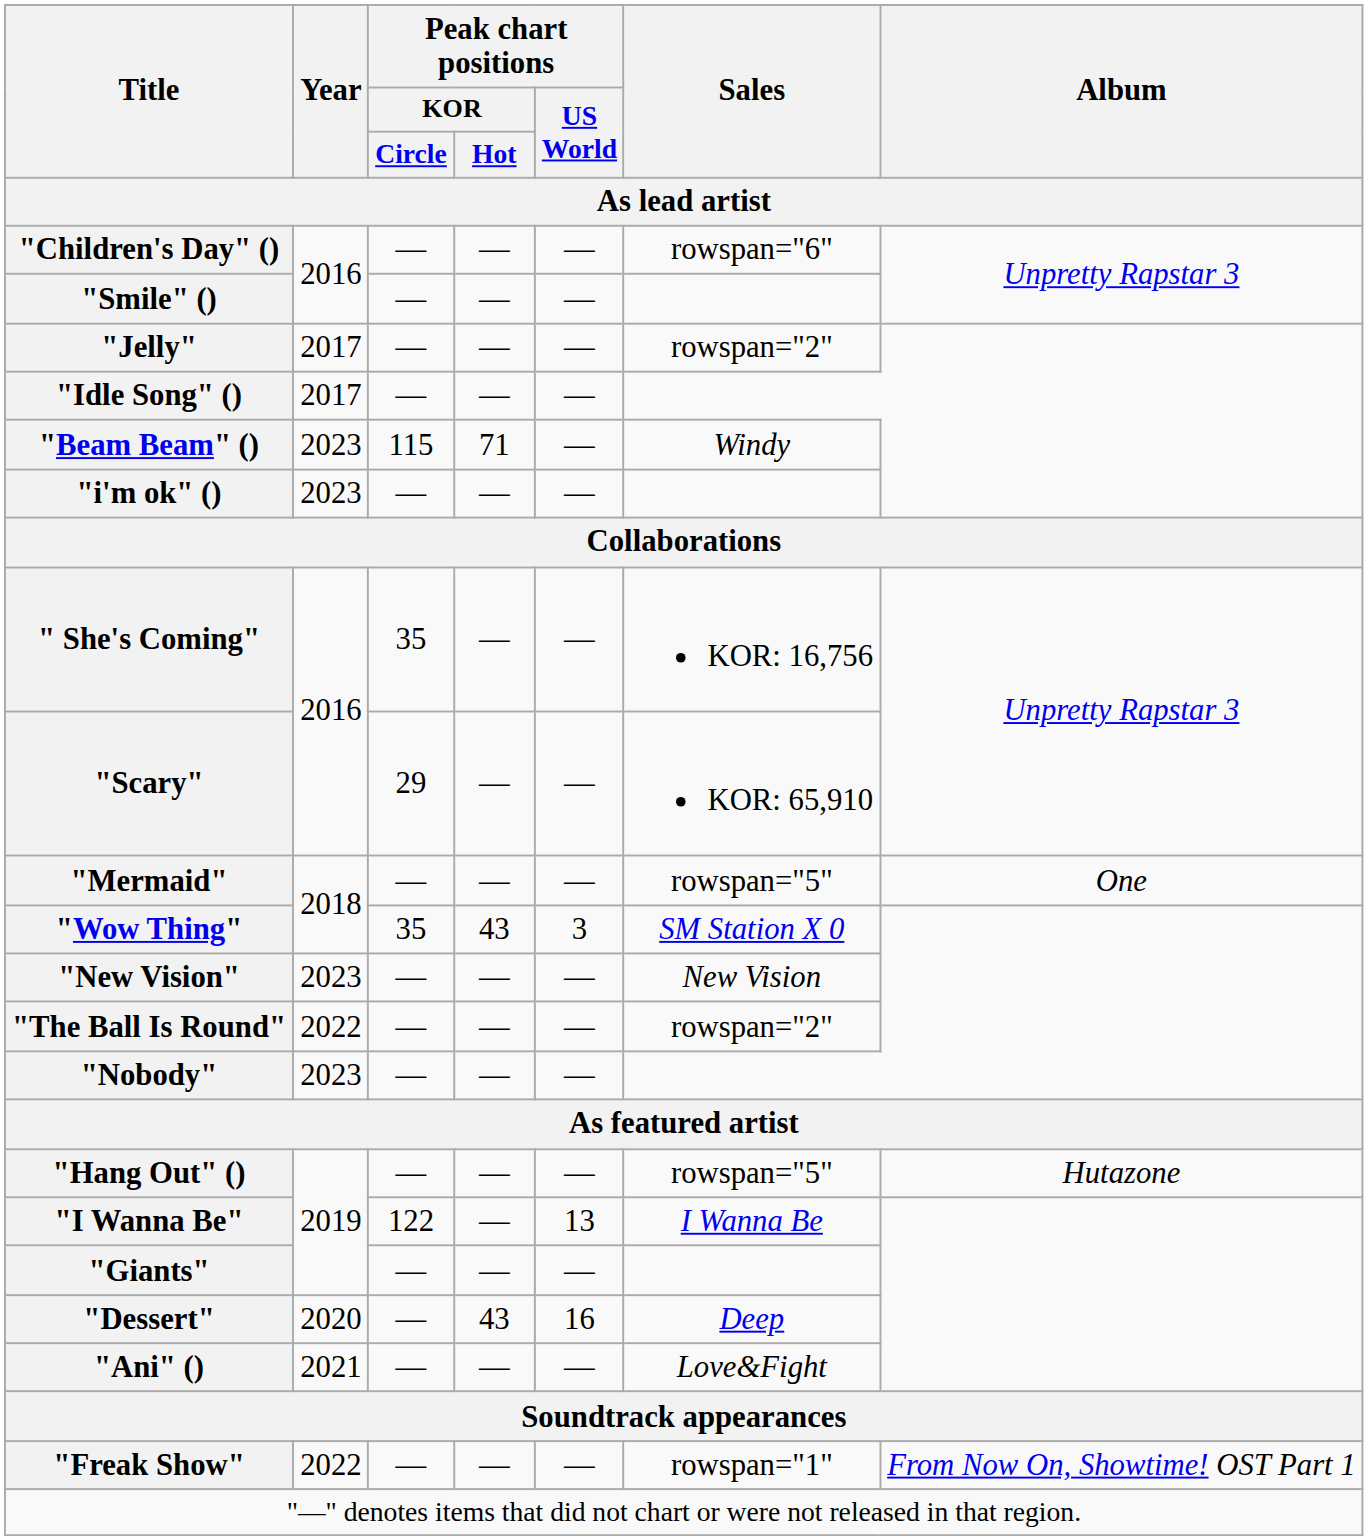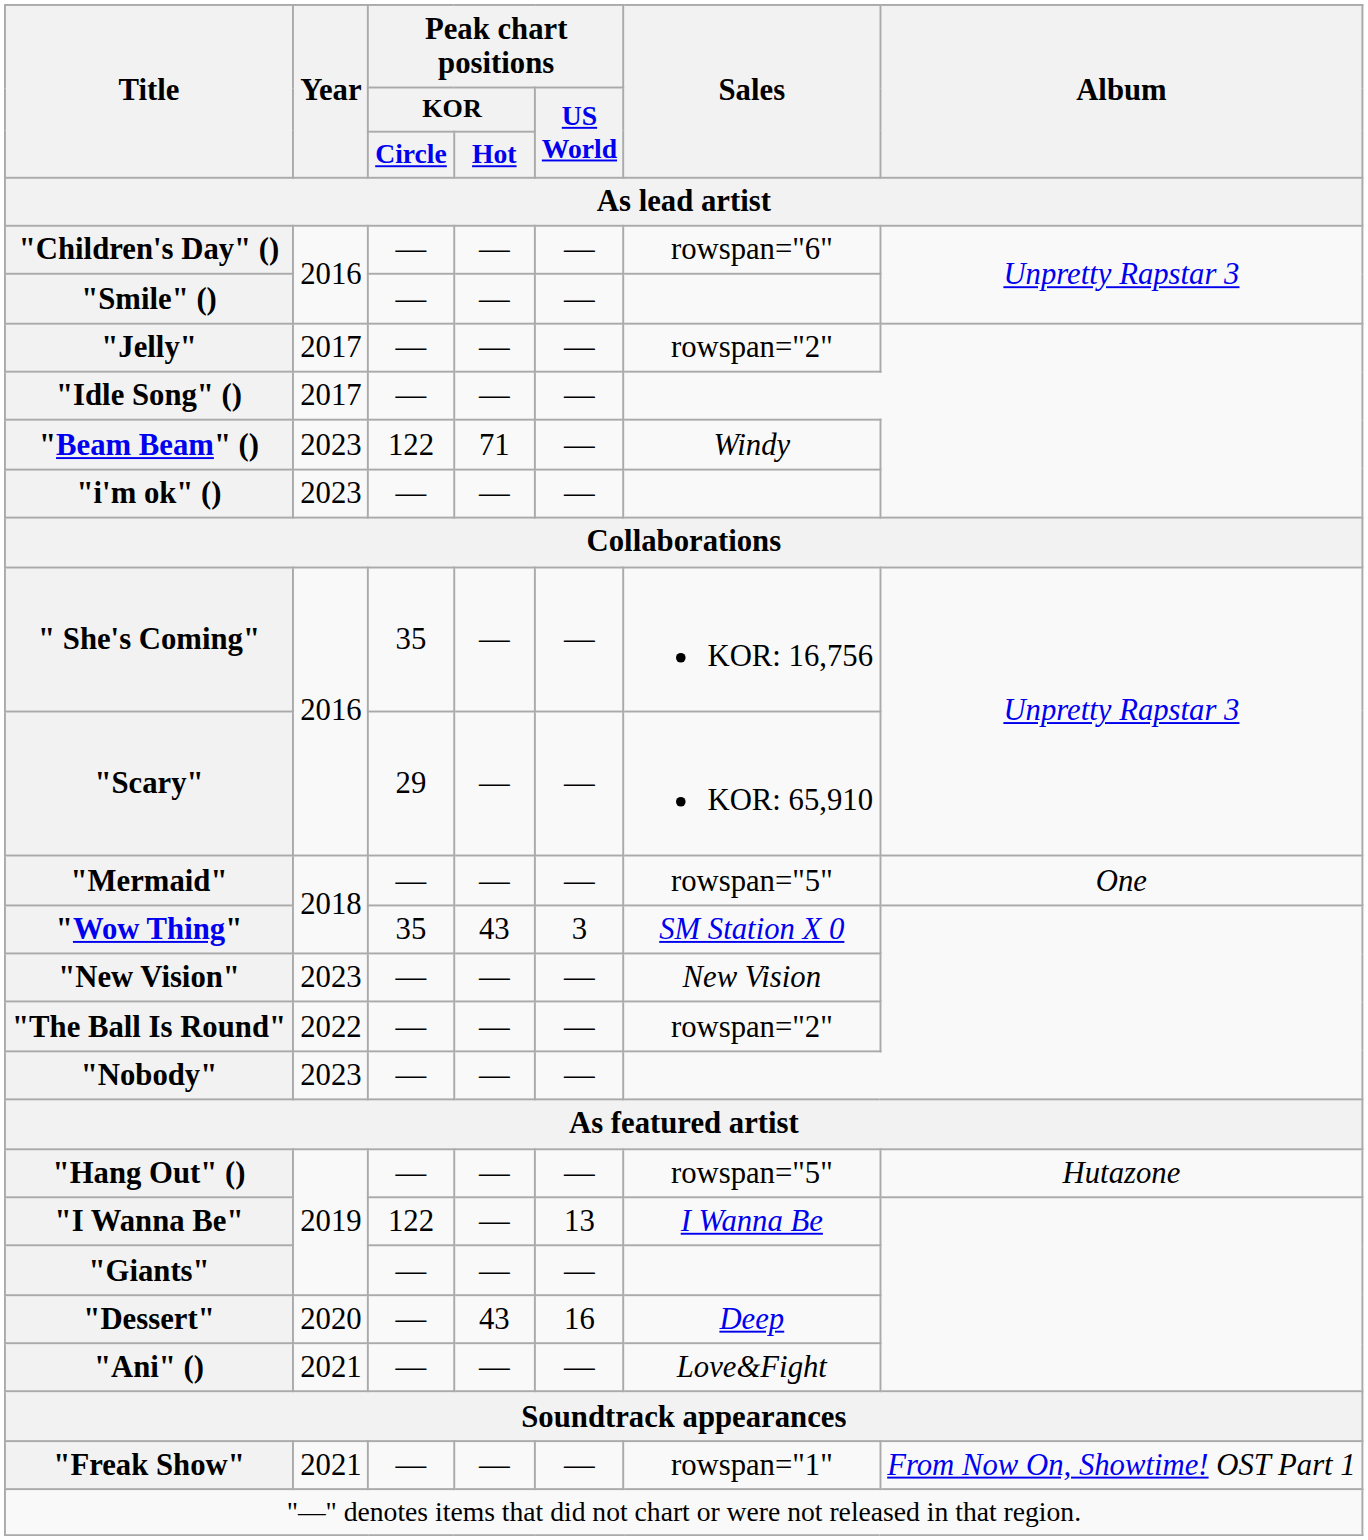(411, 444) 115 -> (411, 444) 122
(331, 1464) 2022 -> (331, 1464) 2021
